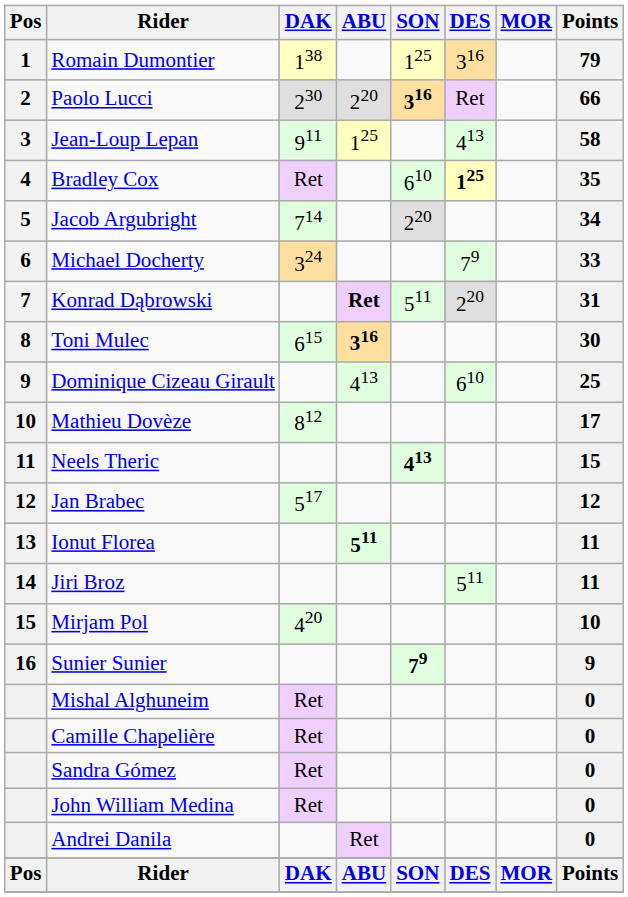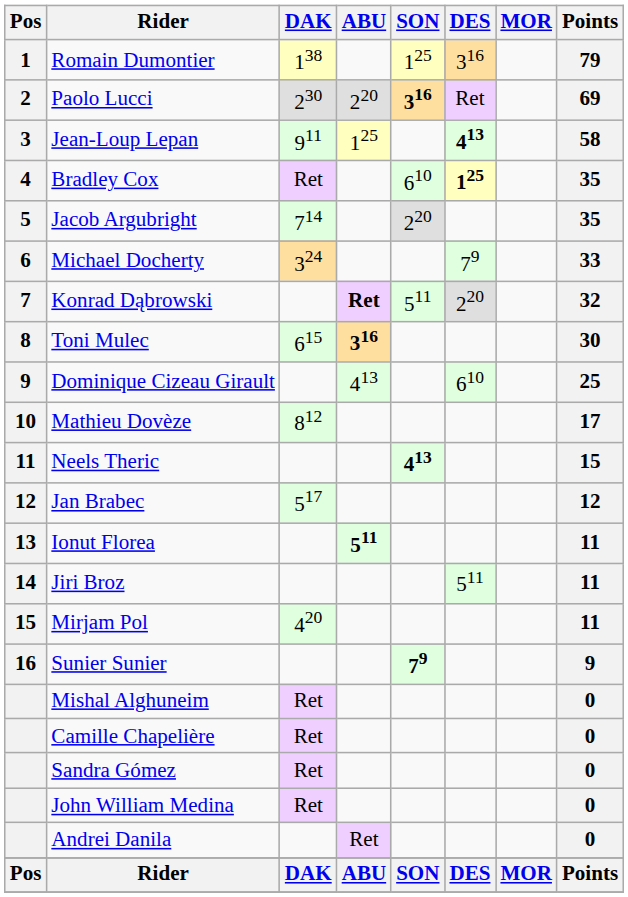(590, 99) 66 -> (590, 99) 69
(470, 139) normal -> (470, 139) bold
(590, 220) 34 -> (590, 220) 35
(590, 300) 31 -> (590, 300) 32
(590, 622) 10 -> (590, 622) 11
